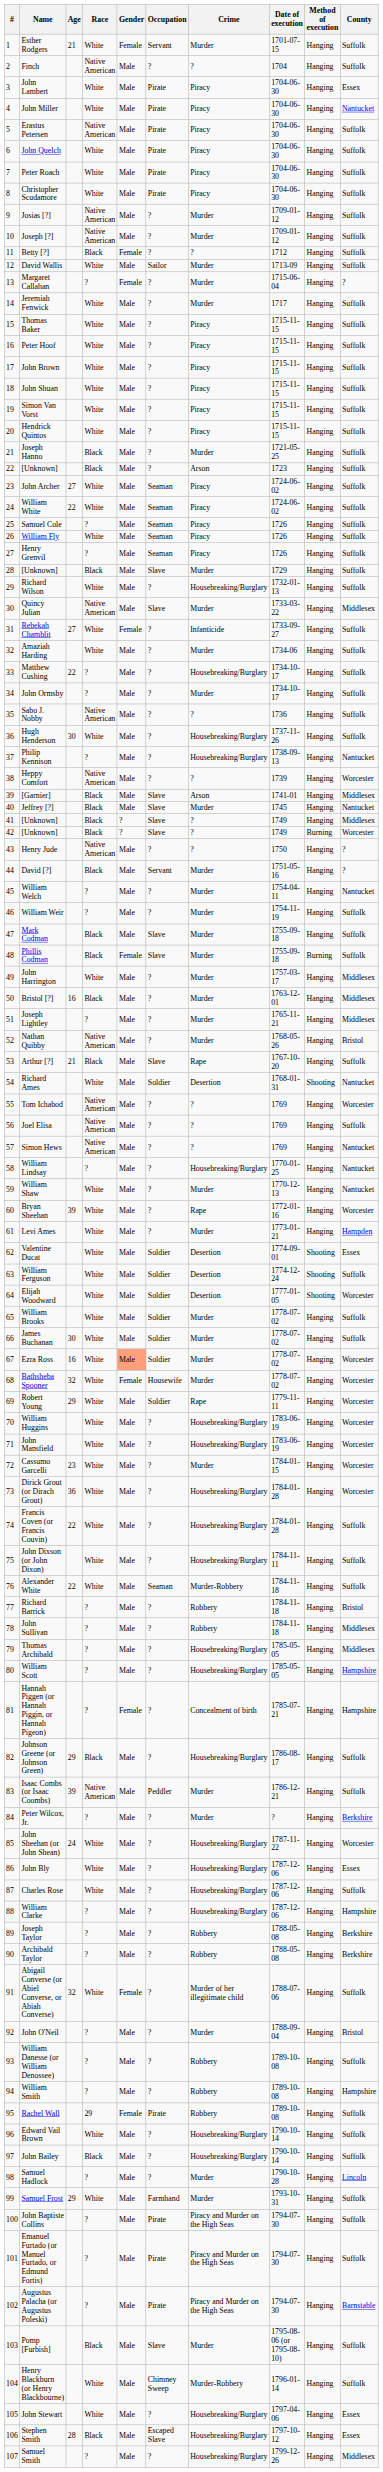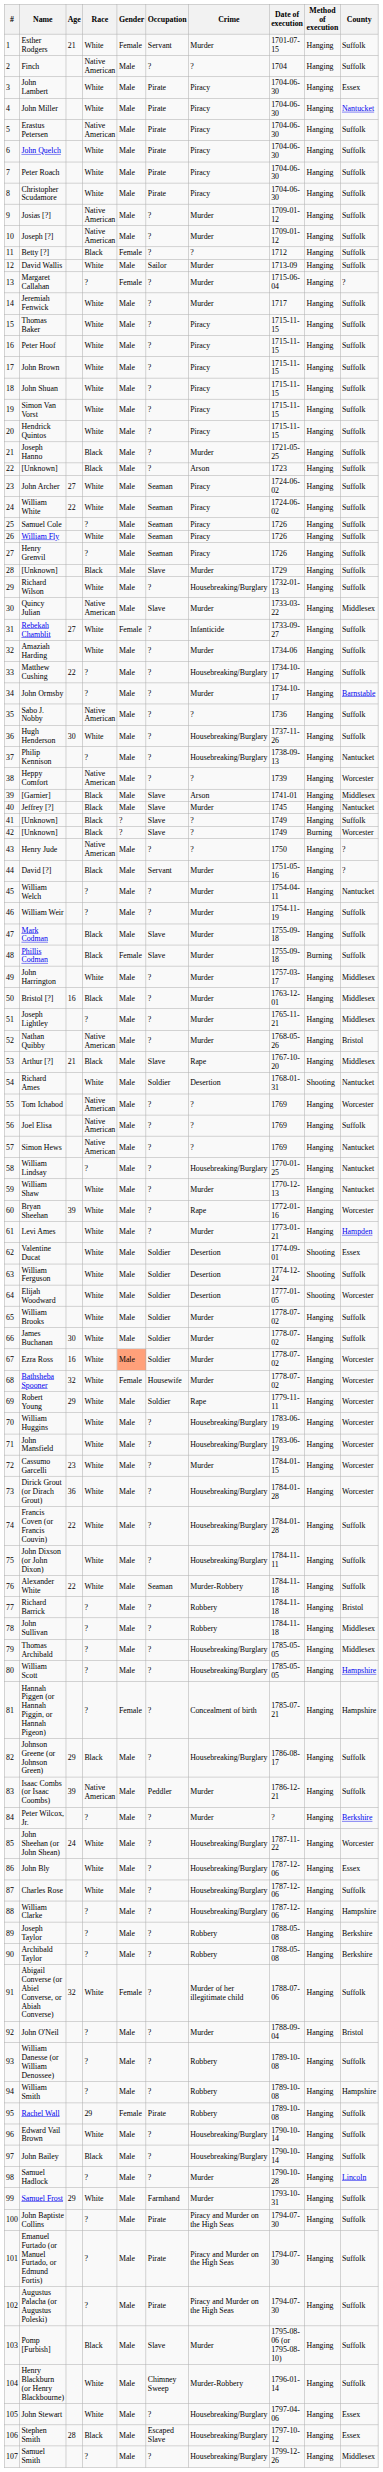(354, 693) Suffolk -> (359, 693) Barnstable
(358, 820) Middlesex -> (354, 820) Suffolk
(354, 1062) Suffolk -> (358, 1062) Middlesex
(359, 2306) Barnstable -> (354, 2306) Suffolk
